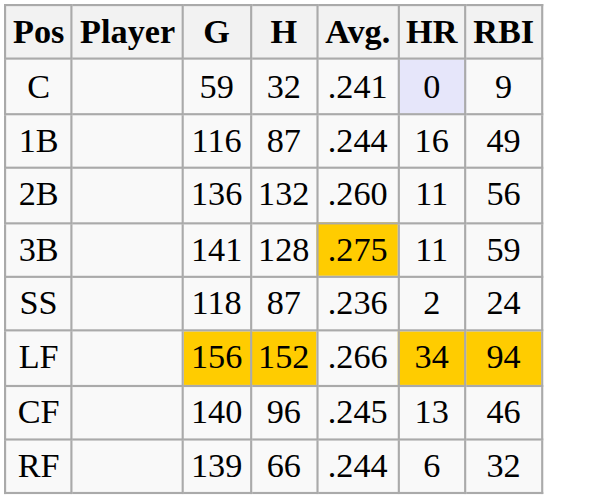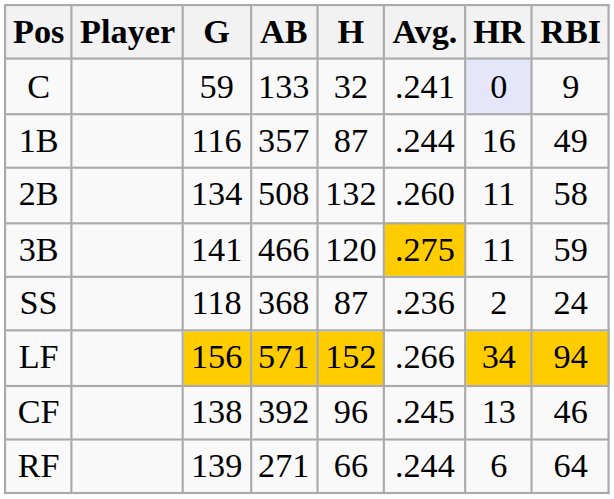+ column: (284, 31)
(217, 194) 136 -> (217, 194) 134
(504, 194) 56 -> (571, 194) 58
(284, 248) 128 -> (351, 248) 120
(217, 411) 140 -> (217, 411) 138
(504, 466) 32 -> (571, 466) 64
